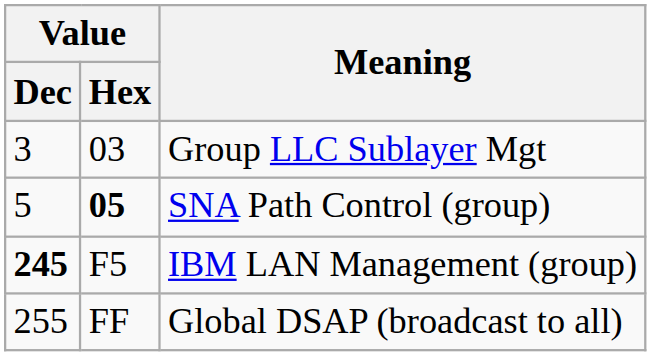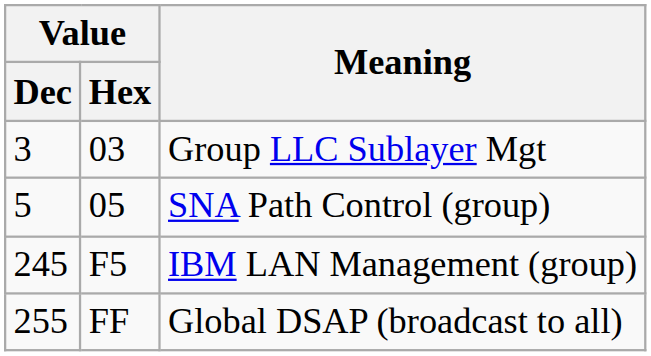(107, 206) bold -> (107, 206) normal
(41, 263) bold -> (41, 263) normal
